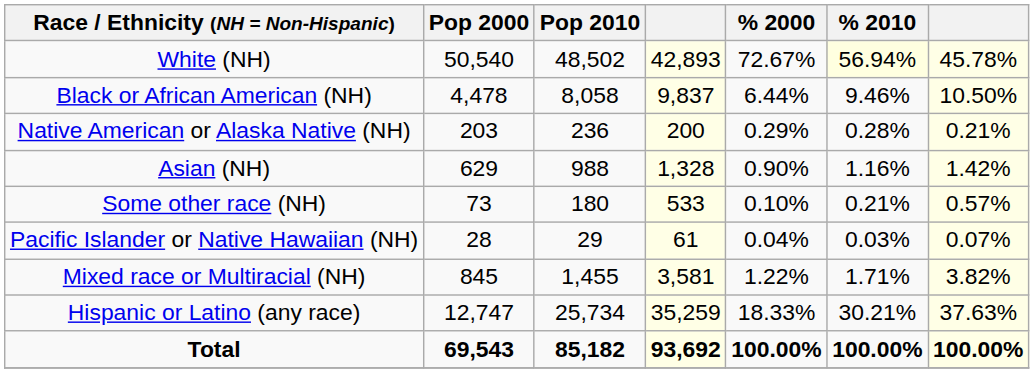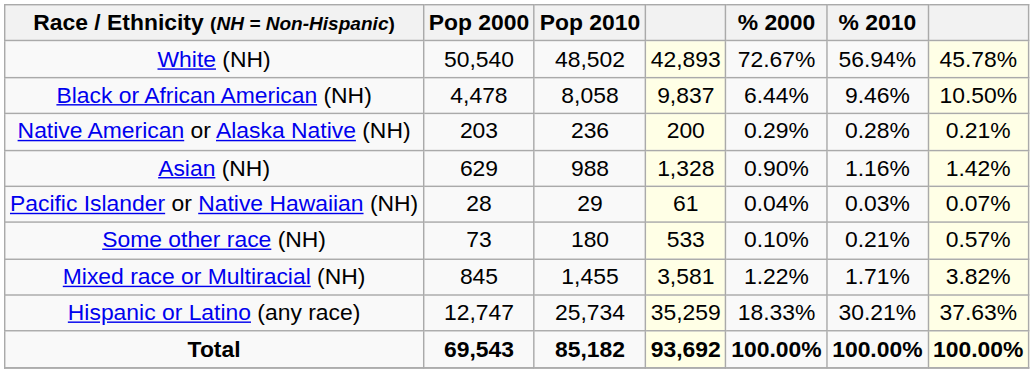(877, 58) lightyellow background -> (877, 58) no background
rows swapped: (214, 240) <-> (214, 204)
